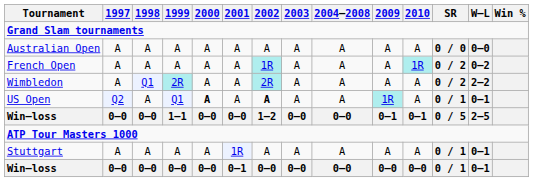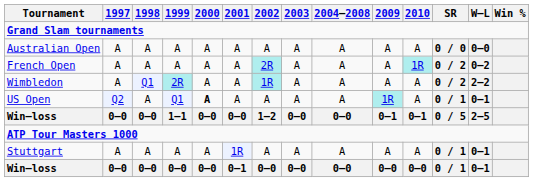(267, 64) 1R -> (267, 64) 2R
(267, 82) 2R -> (267, 82) 1R
(267, 99) bold -> (267, 99) normal
